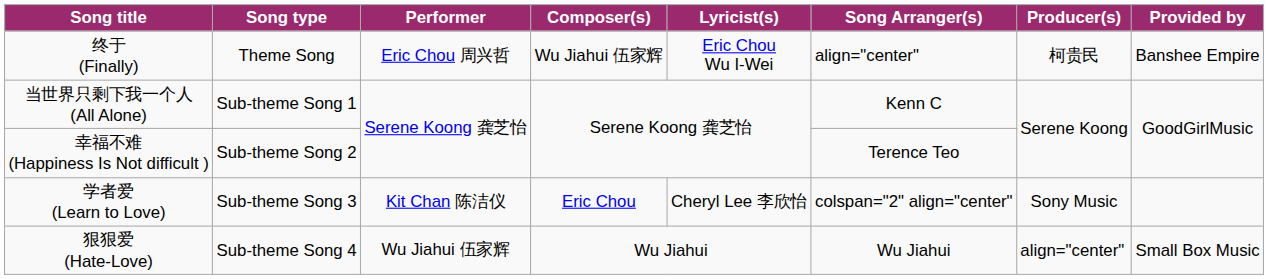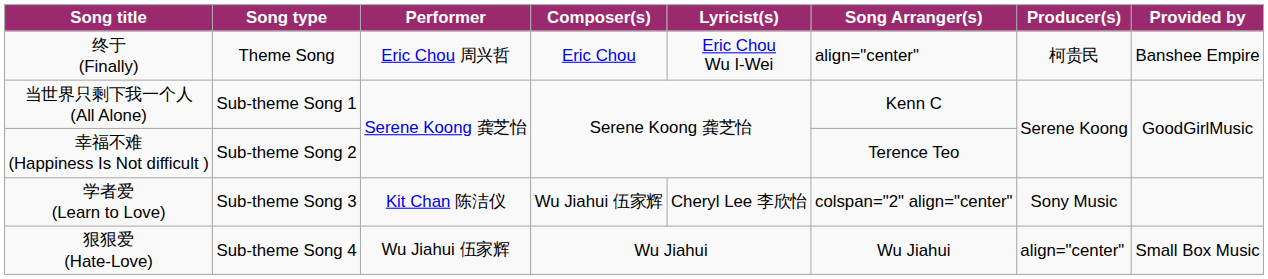(599, 54) Wu Jiahui 伍家辉 -> (599, 55) Eric Chou
(599, 201) Eric Chou -> (599, 201) Wu Jiahui 伍家辉
